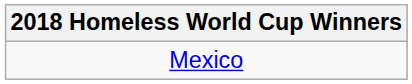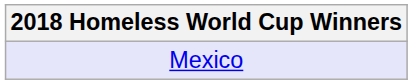(206, 60) no background -> (206, 60) lavender background
